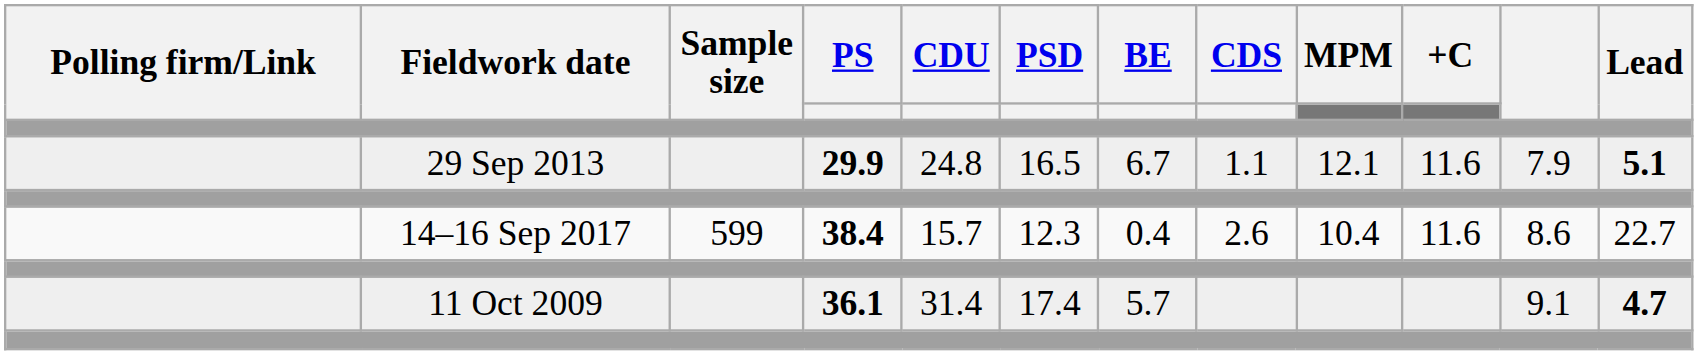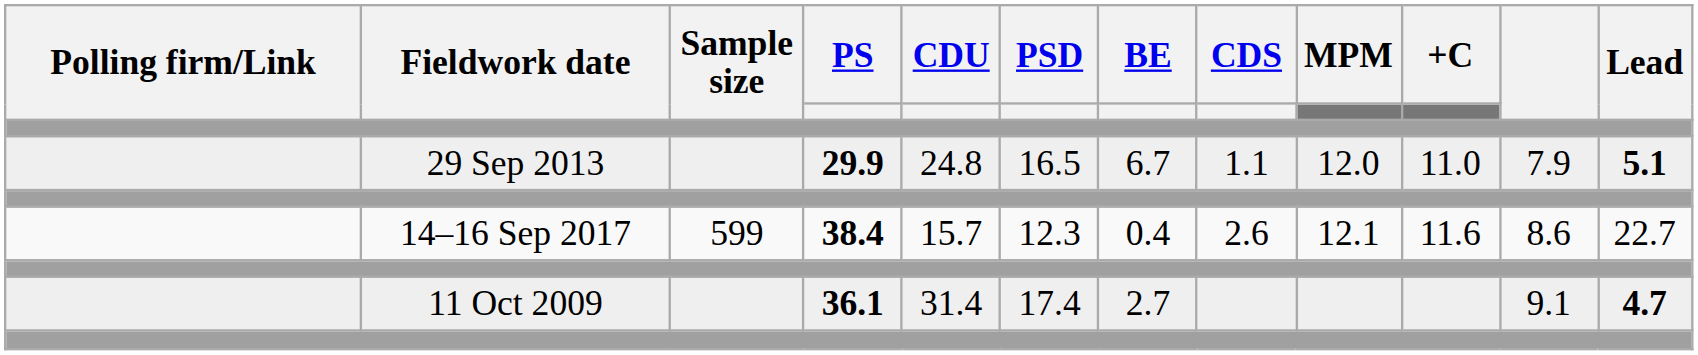(1348, 163) 12.1 -> (1348, 163) 12.0
(1450, 163) 11.6 -> (1450, 163) 11.0
(1348, 233) 10.4 -> (1348, 233) 12.1
(1148, 303) 5.7 -> (1148, 303) 2.7
